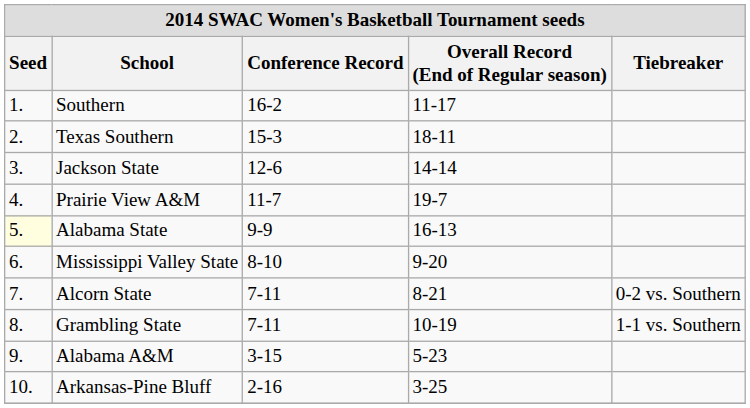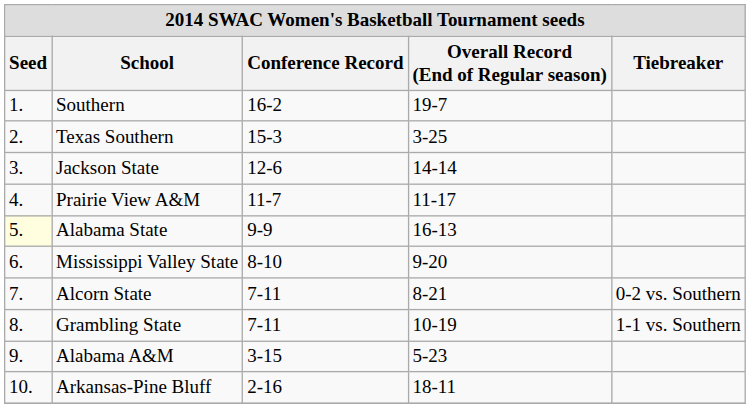(434, 105) 11-17 -> (430, 105) 19-7
(434, 137) 18-11 -> (430, 137) 3-25
(430, 199) 19-7 -> (434, 199) 11-17
(430, 387) 3-25 -> (434, 387) 18-11
